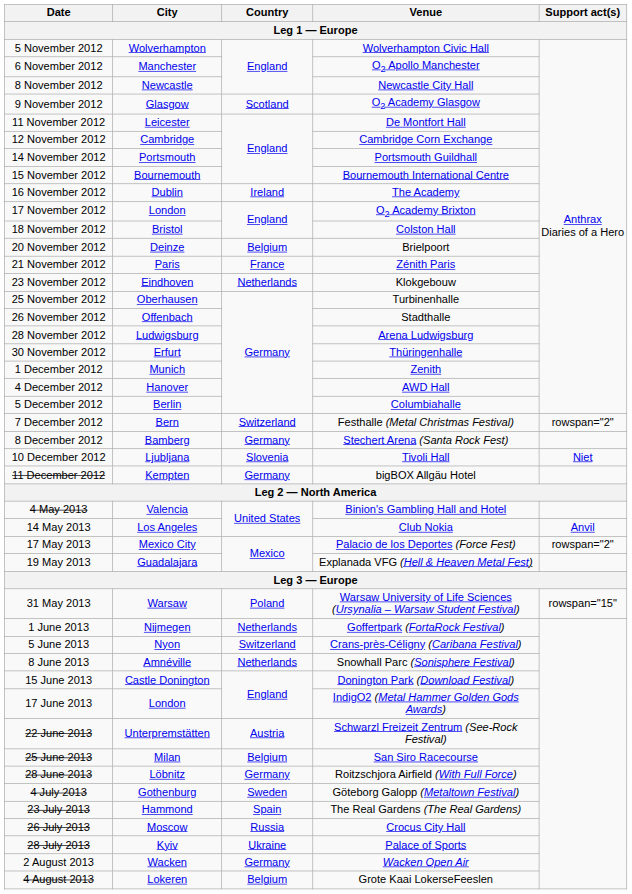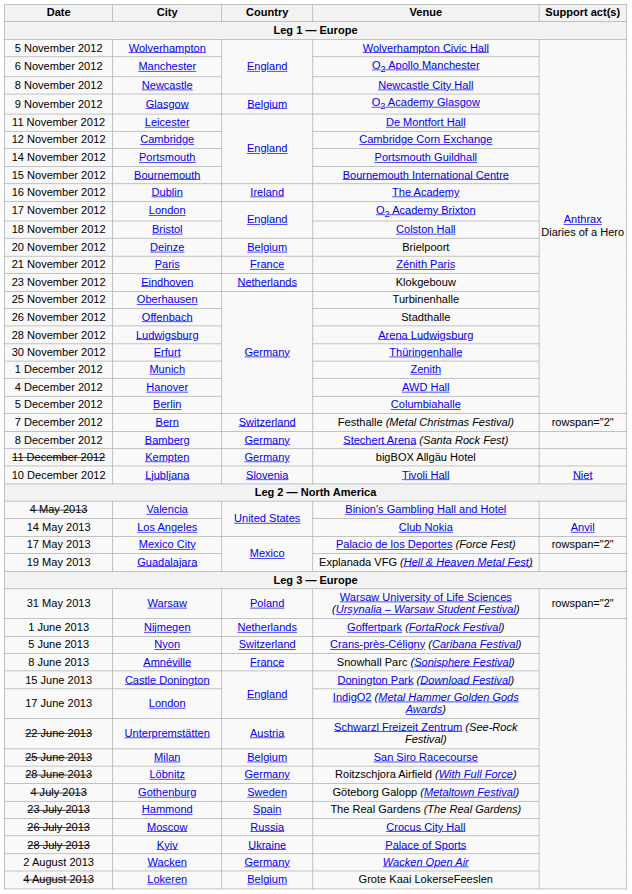(267, 104) Scotland -> (267, 104) Belgium
rows swapped: (59, 457) <-> (59, 475)
(583, 603) rowspan="15" -> (583, 603) rowspan="2"
(267, 662) Netherlands -> (267, 662) France
